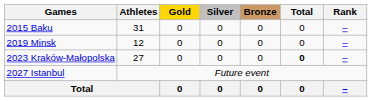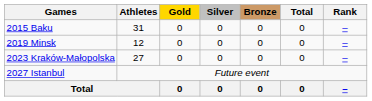(302, 58) bold -> (302, 58) normal
